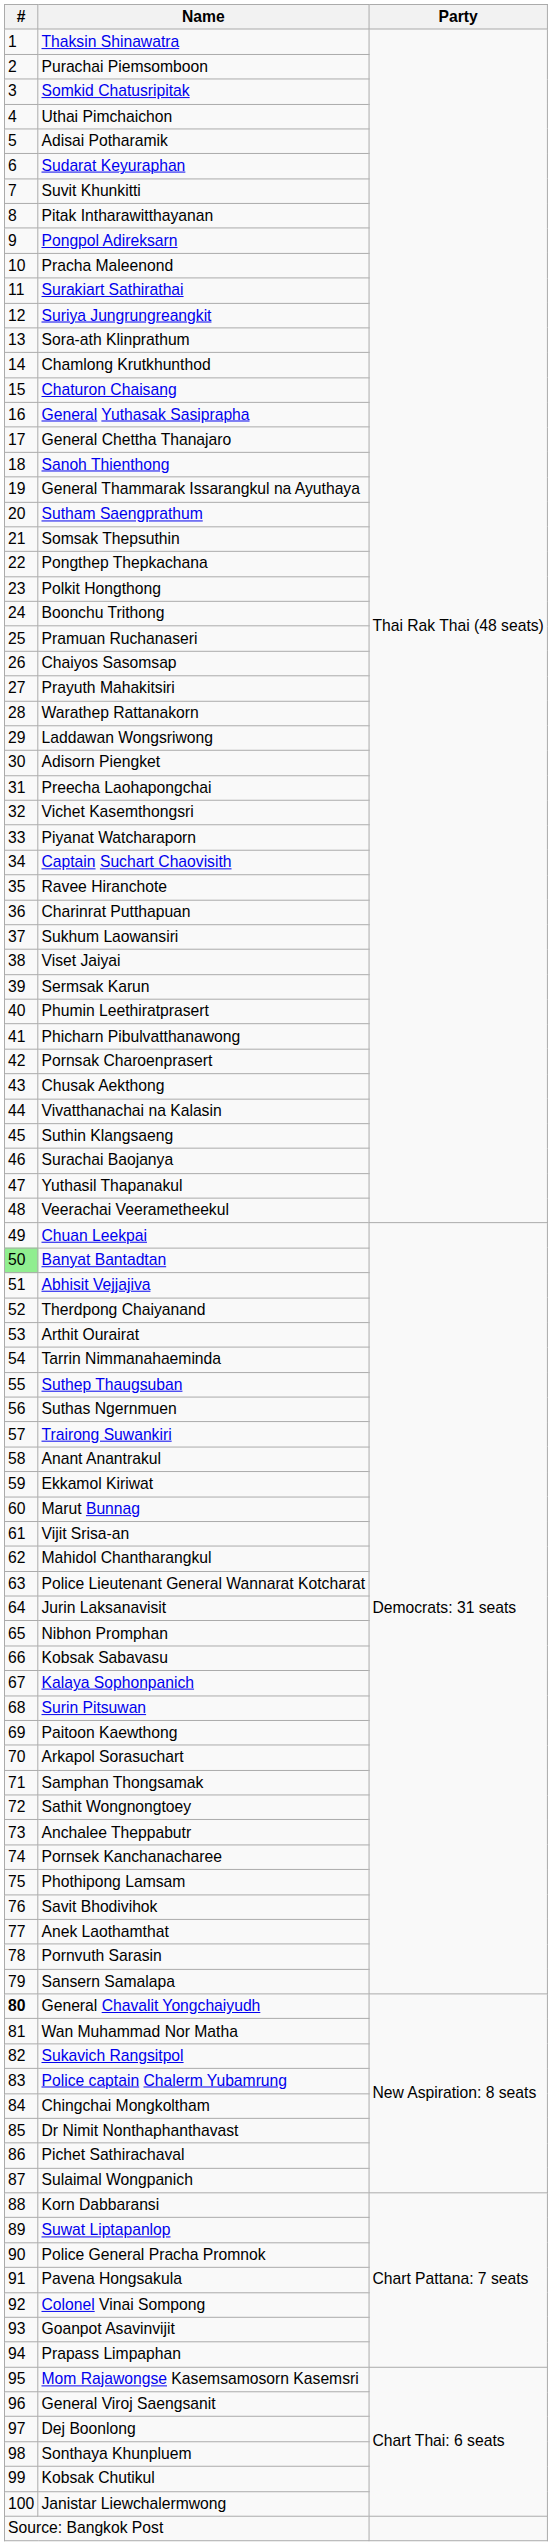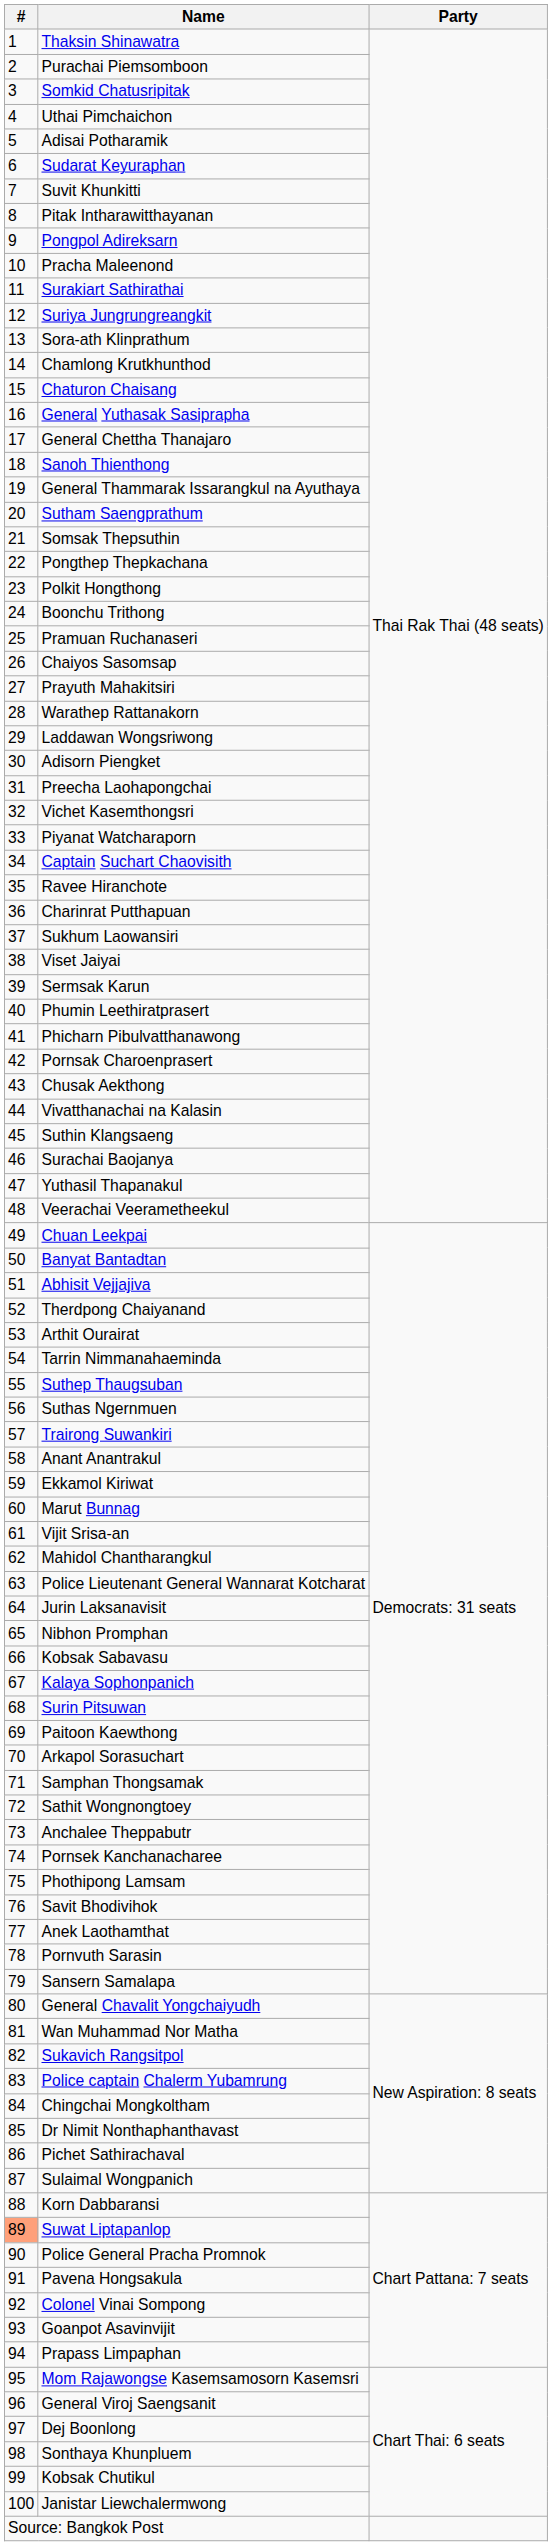(17, 1260) lightgreen background -> (17, 1260) no background
(17, 2006) bold -> (17, 2006) normal
(17, 2230) no background -> (17, 2230) lightsalmon background
